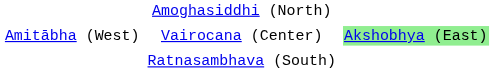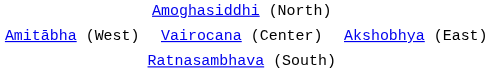(416, 36) lightgreen background -> (416, 36) no background
